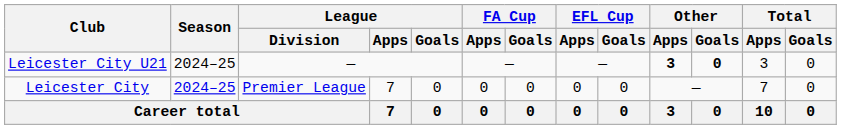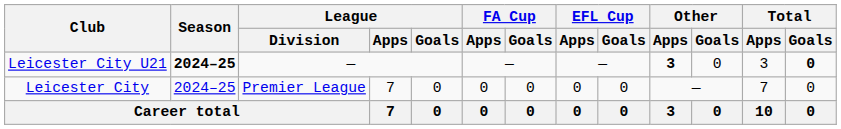(205, 64) normal -> (205, 64) bold
(717, 64) bold -> (717, 64) normal
(811, 64) normal -> (811, 64) bold
